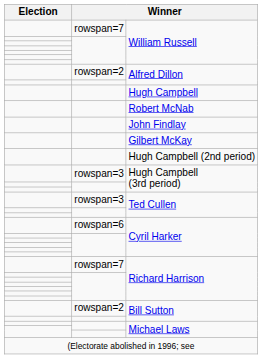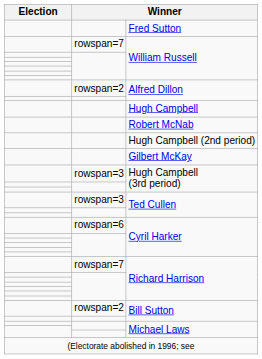+ row: (99, 28)
- row: (99, 125)
rows swapped: (99, 157) <-> (99, 141)
